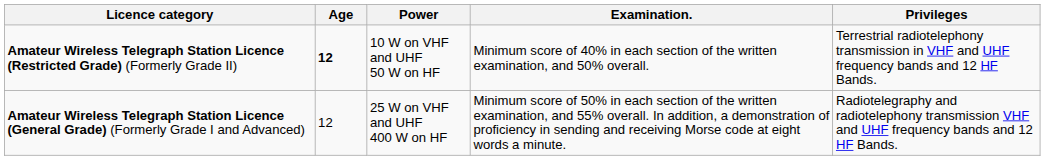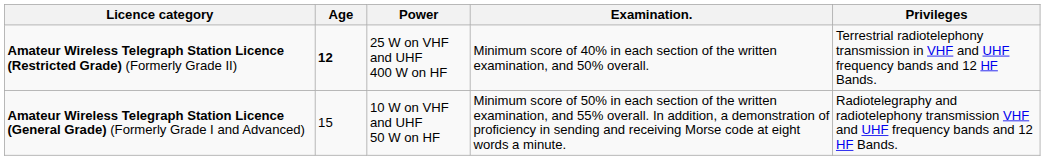(409, 57) 10 W on VHF and UHF 50 W on HF -> (409, 57) 25 W on VHF and UHF 400 W on HF
(325, 122) 12 -> (325, 122) 15
(409, 122) 25 W on VHF and UHF 400 W on HF -> (409, 122) 10 W on VHF and UHF 50 W on HF
